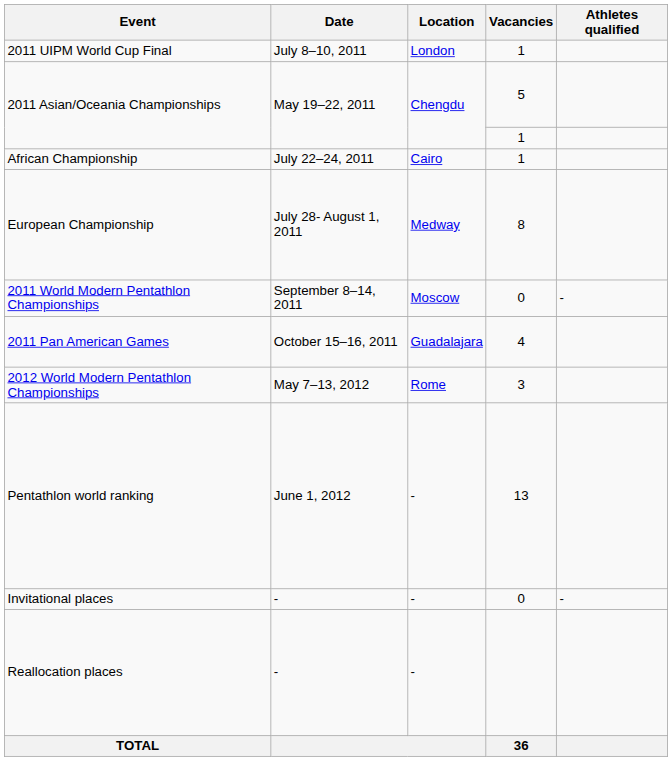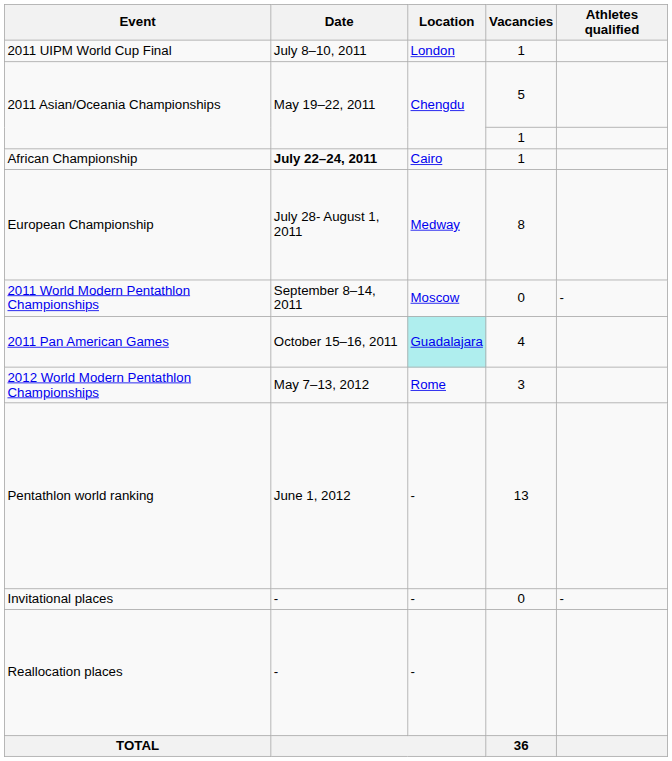(324, 159) normal -> (326, 159) bold
(447, 341) no background -> (447, 341) paleturquoise background
